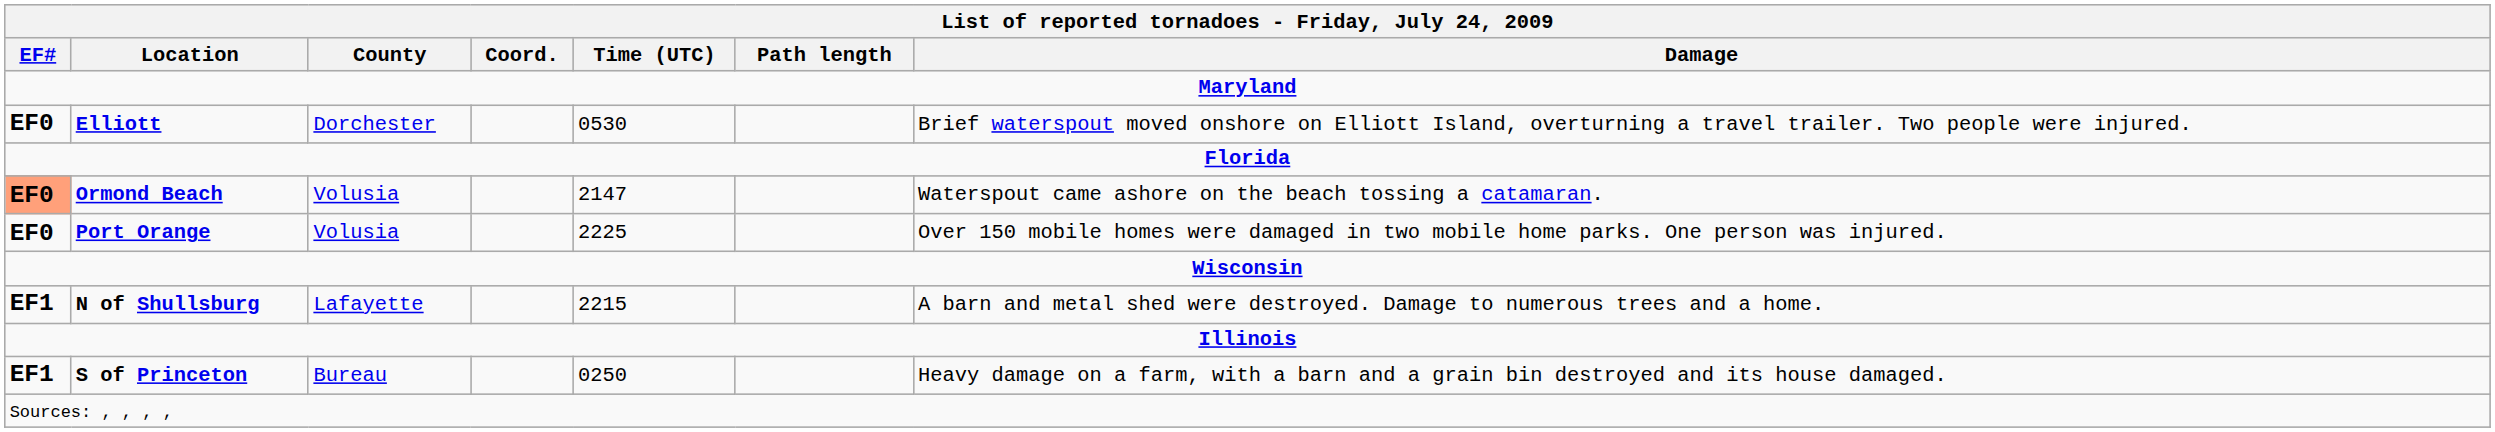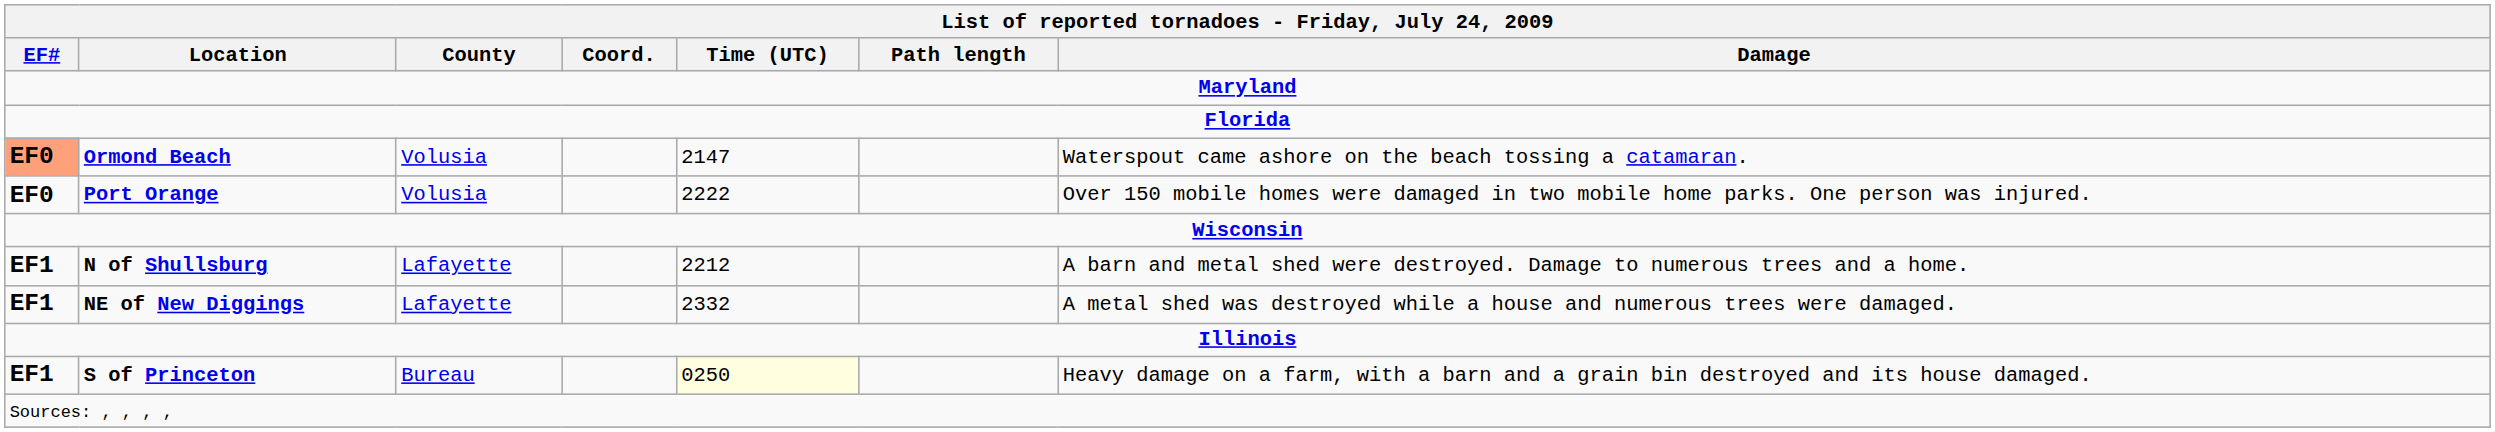- row: (119, 124)
(603, 233) 2225 -> (706, 195) 2222
(603, 304) 2215 -> (706, 266) 2212
+ row: (194, 304)
(603, 375) no background -> (706, 375) lightyellow background
